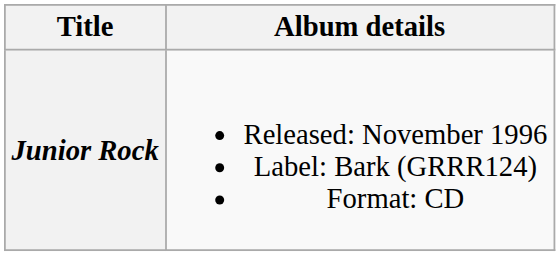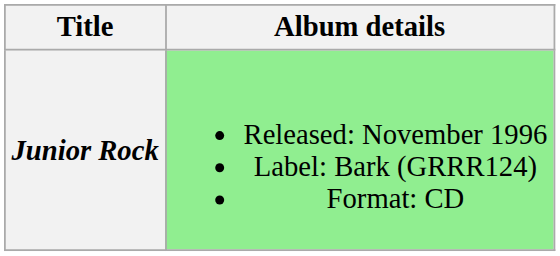(360, 166) no background -> (360, 166) lightgreen background
